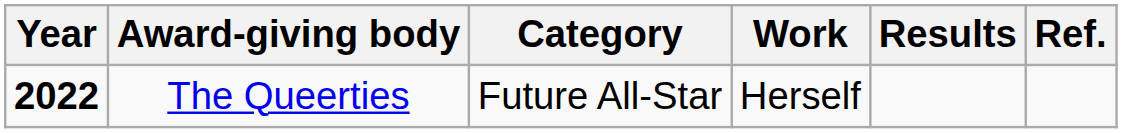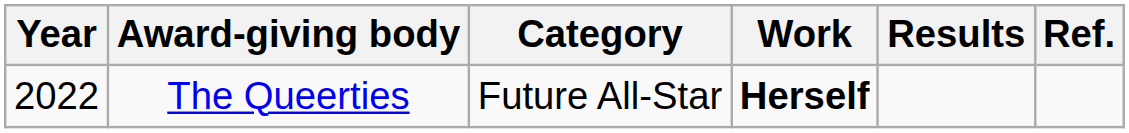(57, 95) bold -> (57, 95) normal
(800, 95) normal -> (805, 95) bold
